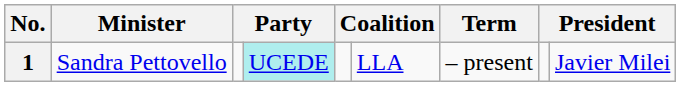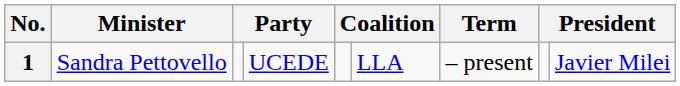(289, 61) paleturquoise background -> (289, 61) no background
